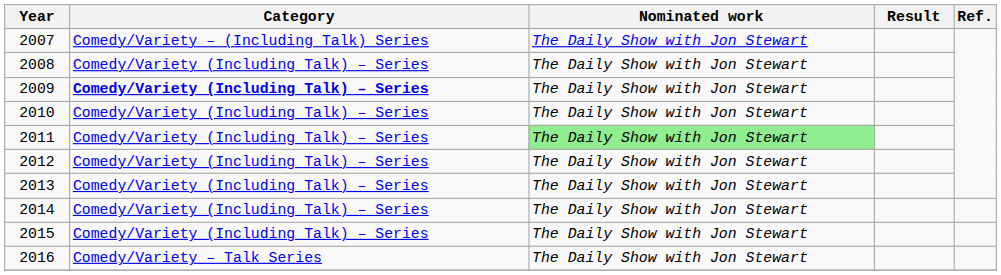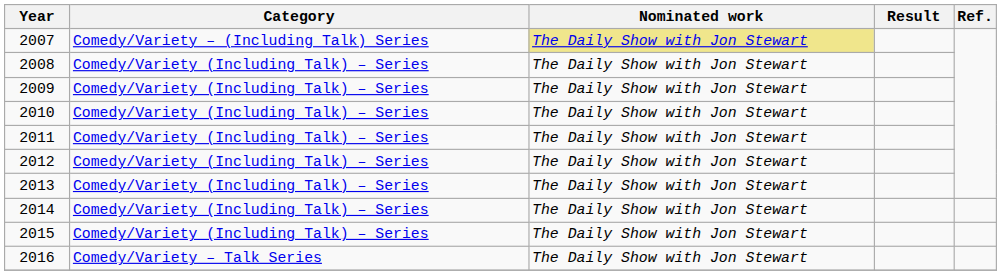(670, 41) no background -> (670, 41) khaki background
(251, 89) bold -> (251, 89) normal
(670, 137) lightgreen background -> (670, 137) no background
